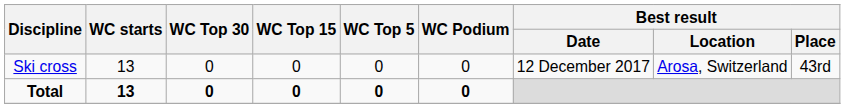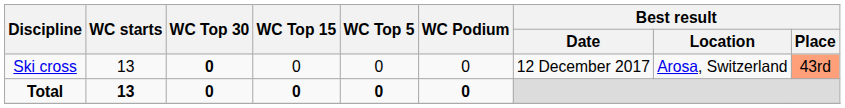(209, 67) normal -> (209, 67) bold
(815, 67) no background -> (815, 67) lightsalmon background
